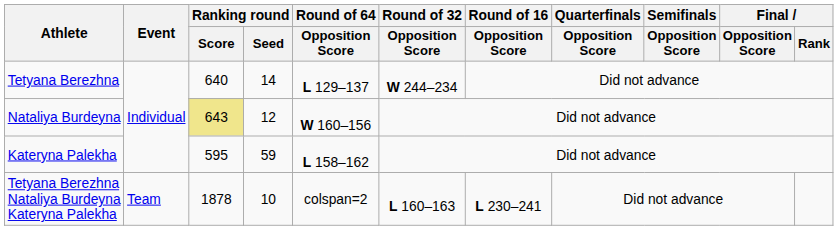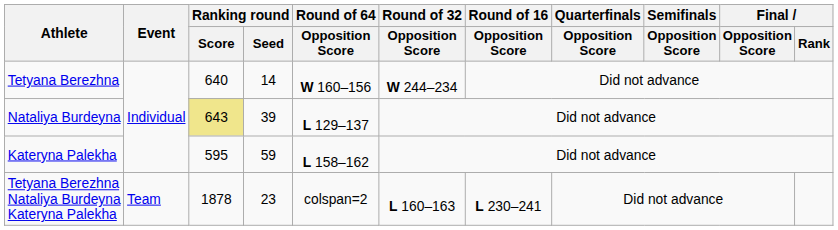(336, 88) L 129–137 -> (336, 88) W 160–156
(268, 118) 12 -> (268, 118) 39
(336, 125) W 160–156 -> (336, 125) L 129–137
(268, 200) 10 -> (268, 200) 23
